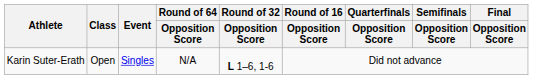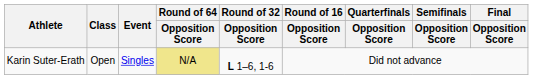(188, 61) no background -> (188, 61) khaki background
